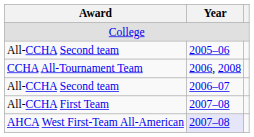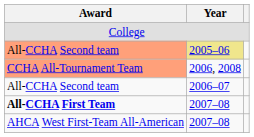(63, 50) no background -> (63, 50) lightsalmon background
(209, 50) no background -> (209, 50) khaki background
(75, 68) no background -> (75, 68) lightsalmon background
(58, 104) normal -> (61, 104) bold
(209, 123) lavender background -> (209, 123) no background
